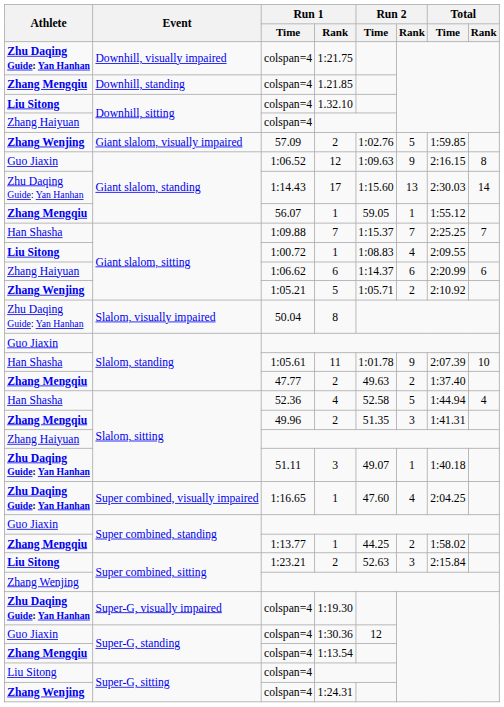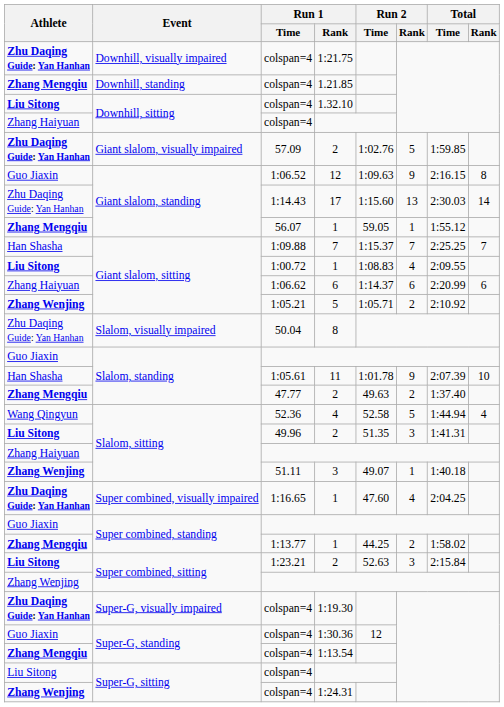(46, 142) Zhang Wenjing -> (49, 149) Zhu Daqing Guide: Yan Hanhan
(35, 401) Han Shasha -> (42, 414) Wang Qingyun
(47, 420) Zhang Mengqiu -> (33, 434) Liu Sitong
(49, 465) Zhu Daqing Guide: Yan Hanhan -> (46, 472) Zhang Wenjing
